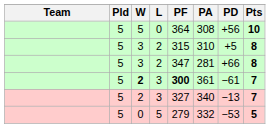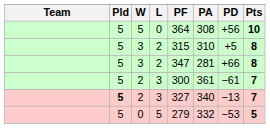(141, 81) bold -> (141, 81) normal
(181, 81) bold -> (181, 81) normal
(121, 98) normal -> (121, 98) bold
